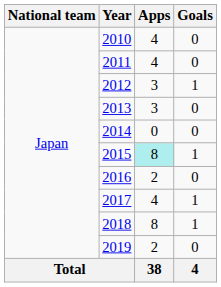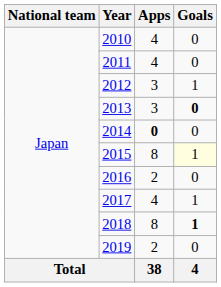(195, 108) normal -> (195, 108) bold
(154, 131) normal -> (154, 131) bold
(154, 154) paleturquoise background -> (154, 154) no background
(195, 154) no background -> (195, 154) lightyellow background
(195, 223) normal -> (195, 223) bold
